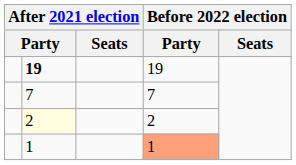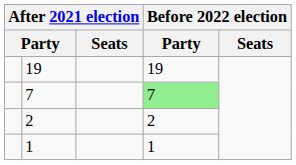(34, 69) bold -> (34, 69) normal
(151, 95) no background -> (151, 95) lightgreen background
(29, 120) lightyellow background -> (29, 120) no background
(151, 146) lightsalmon background -> (151, 146) no background
